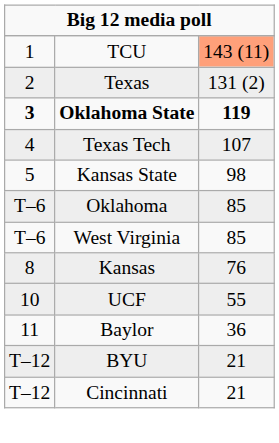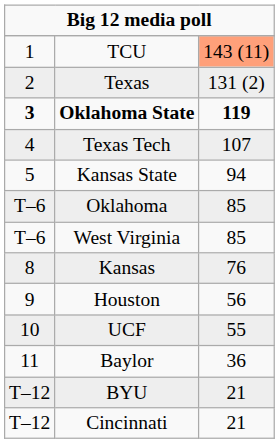(236, 175) 98 -> (236, 175) 94
+ row: (127, 299)
